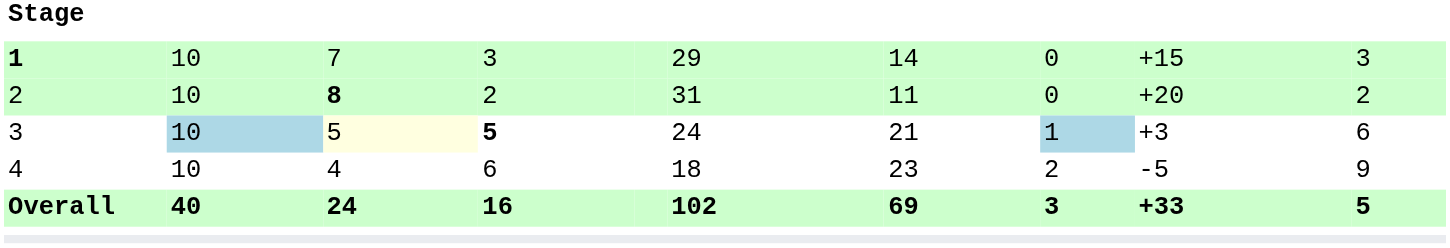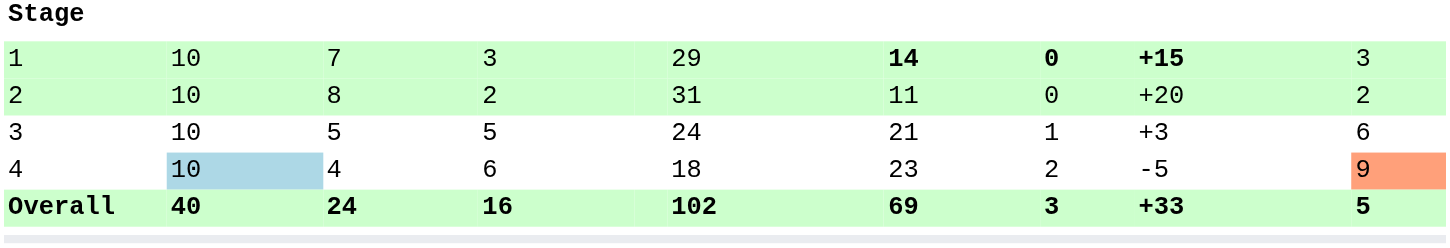(16, 60) bold -> (16, 60) normal
(904, 60) normal -> (904, 60) bold
(1052, 60) normal -> (1052, 60) bold
(1161, 60) normal -> (1161, 60) bold
(334, 97) bold -> (334, 97) normal
(186, 134) lightblue background -> (186, 134) no background
(334, 134) lightyellow background -> (334, 134) no background
(490, 134) bold -> (490, 134) normal
(1052, 134) lightblue background -> (1052, 134) no background
(186, 171) no background -> (186, 171) lightblue background
(1363, 171) no background -> (1363, 171) lightsalmon background
